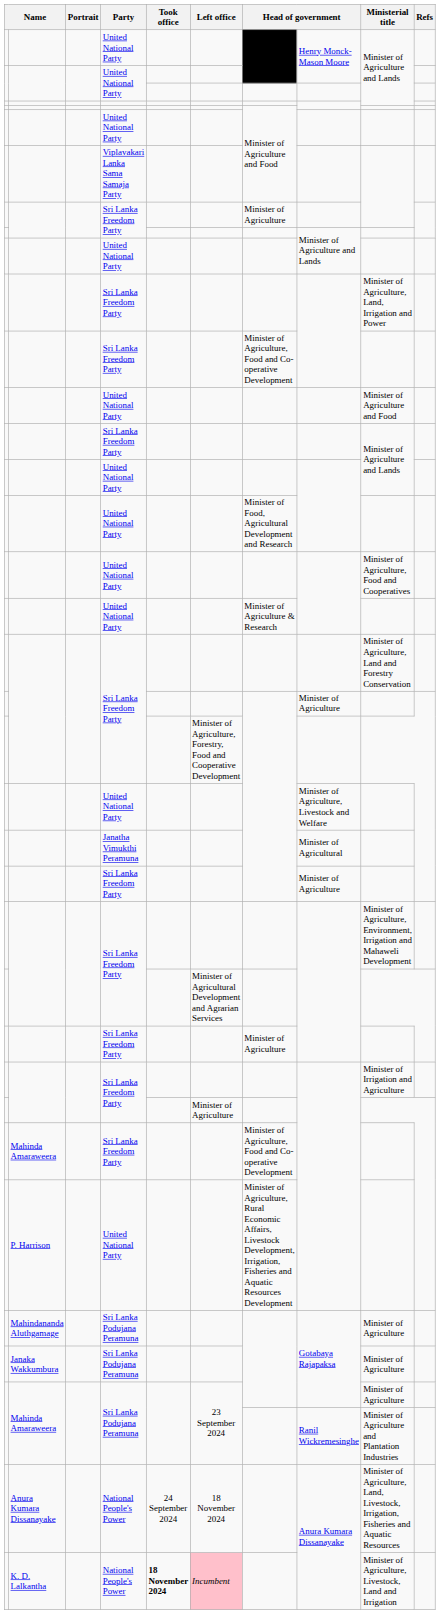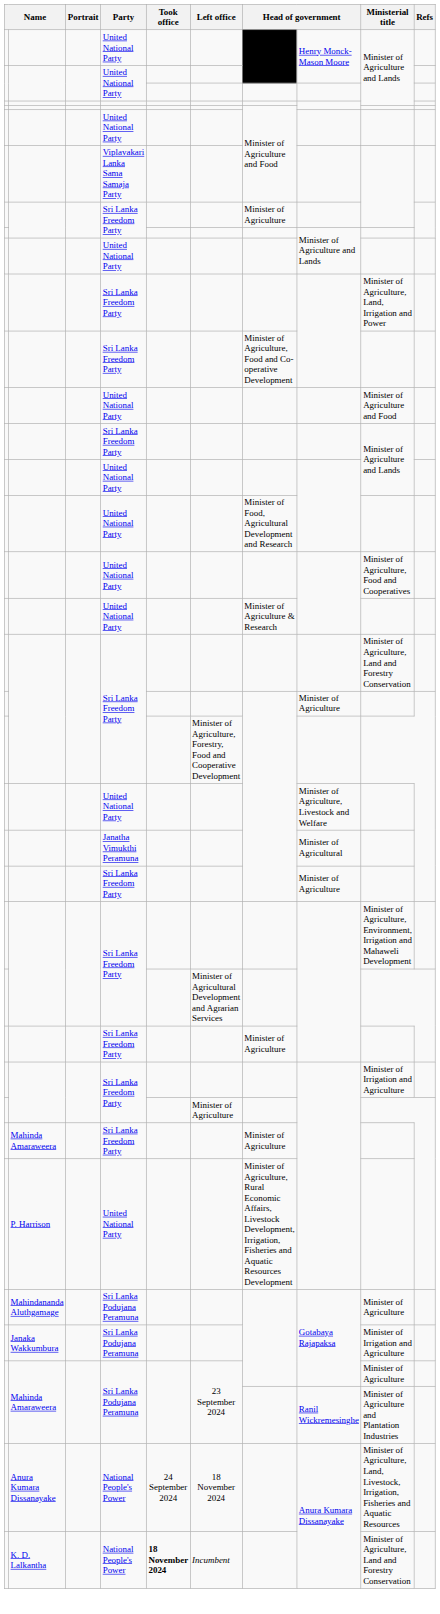(269, 1151) Minister of Agriculture, Food and Co-operative Development -> (265, 1141) Minister of Agriculture
(384, 1364) Minister of Agriculture -> (388, 1343) Minister of Irrigation and Agriculture
(211, 1581) pink background -> (211, 1560) no background
(385, 1581) Minister of Agriculture, Livestock, Land and Irrigation -> (387, 1560) Minister of Agriculture, Land and Forestry Conservation
